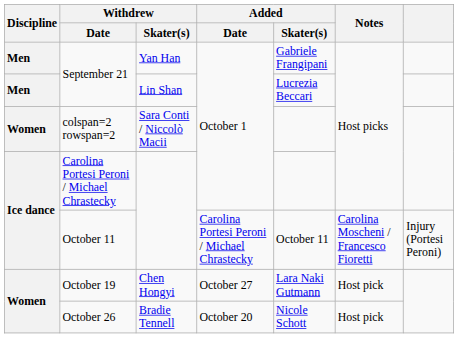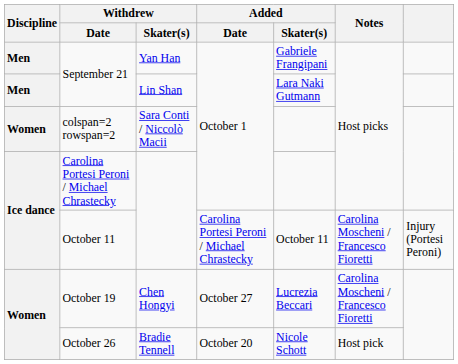(297, 90) Lucrezia Beccari -> (300, 90) Lara Naki Gutmann
(300, 285) Lara Naki Gutmann -> (297, 298) Lucrezia Beccari
(361, 285) Host pick -> (364, 298) Carolina Moscheni / Francesco Fioretti
